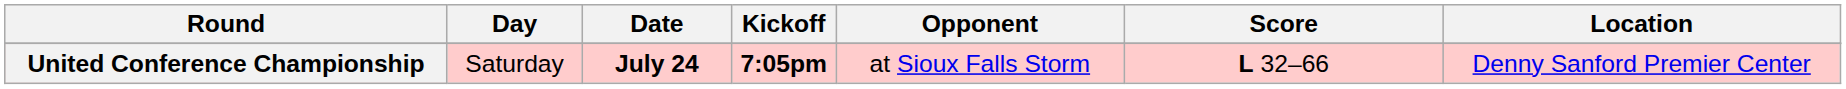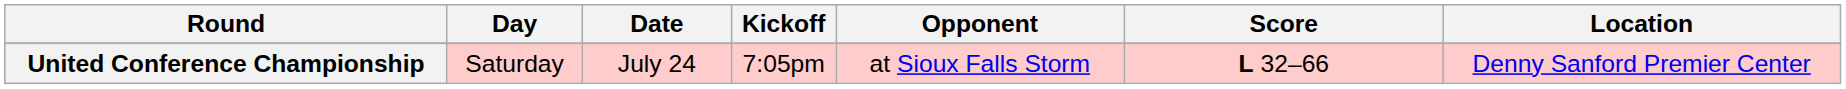(657, 63) bold -> (657, 63) normal
(784, 63) bold -> (784, 63) normal
